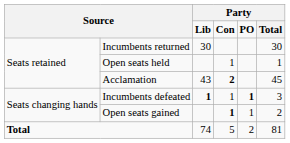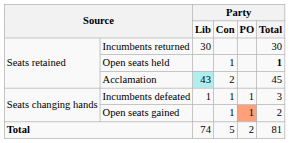(279, 63) normal -> (279, 63) bold
(206, 79) no background -> (206, 79) paleturquoise background
(232, 79) bold -> (232, 79) normal
(208, 96) bold -> (208, 96) normal
(251, 96) bold -> (251, 96) normal
(232, 113) bold -> (232, 113) normal
(251, 113) no background -> (251, 113) lightsalmon background
